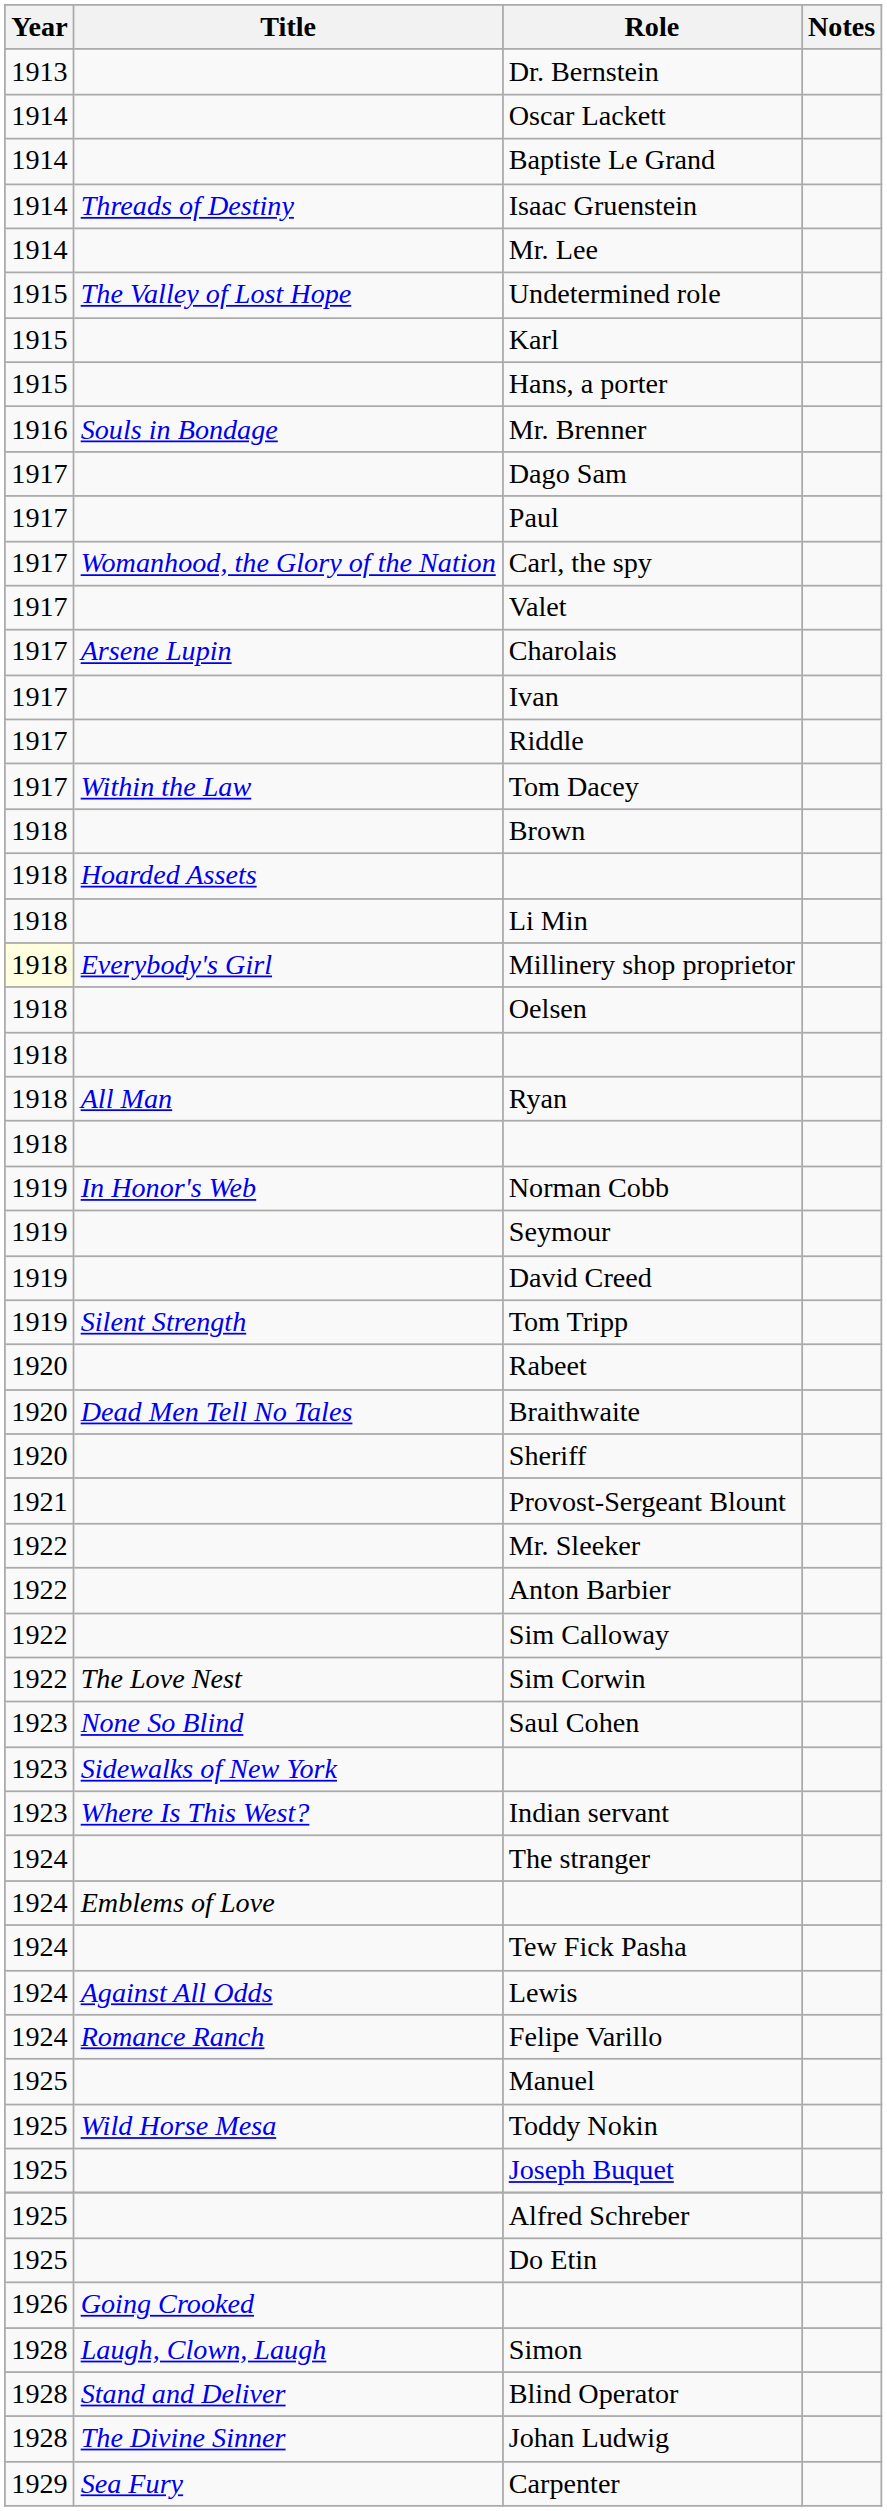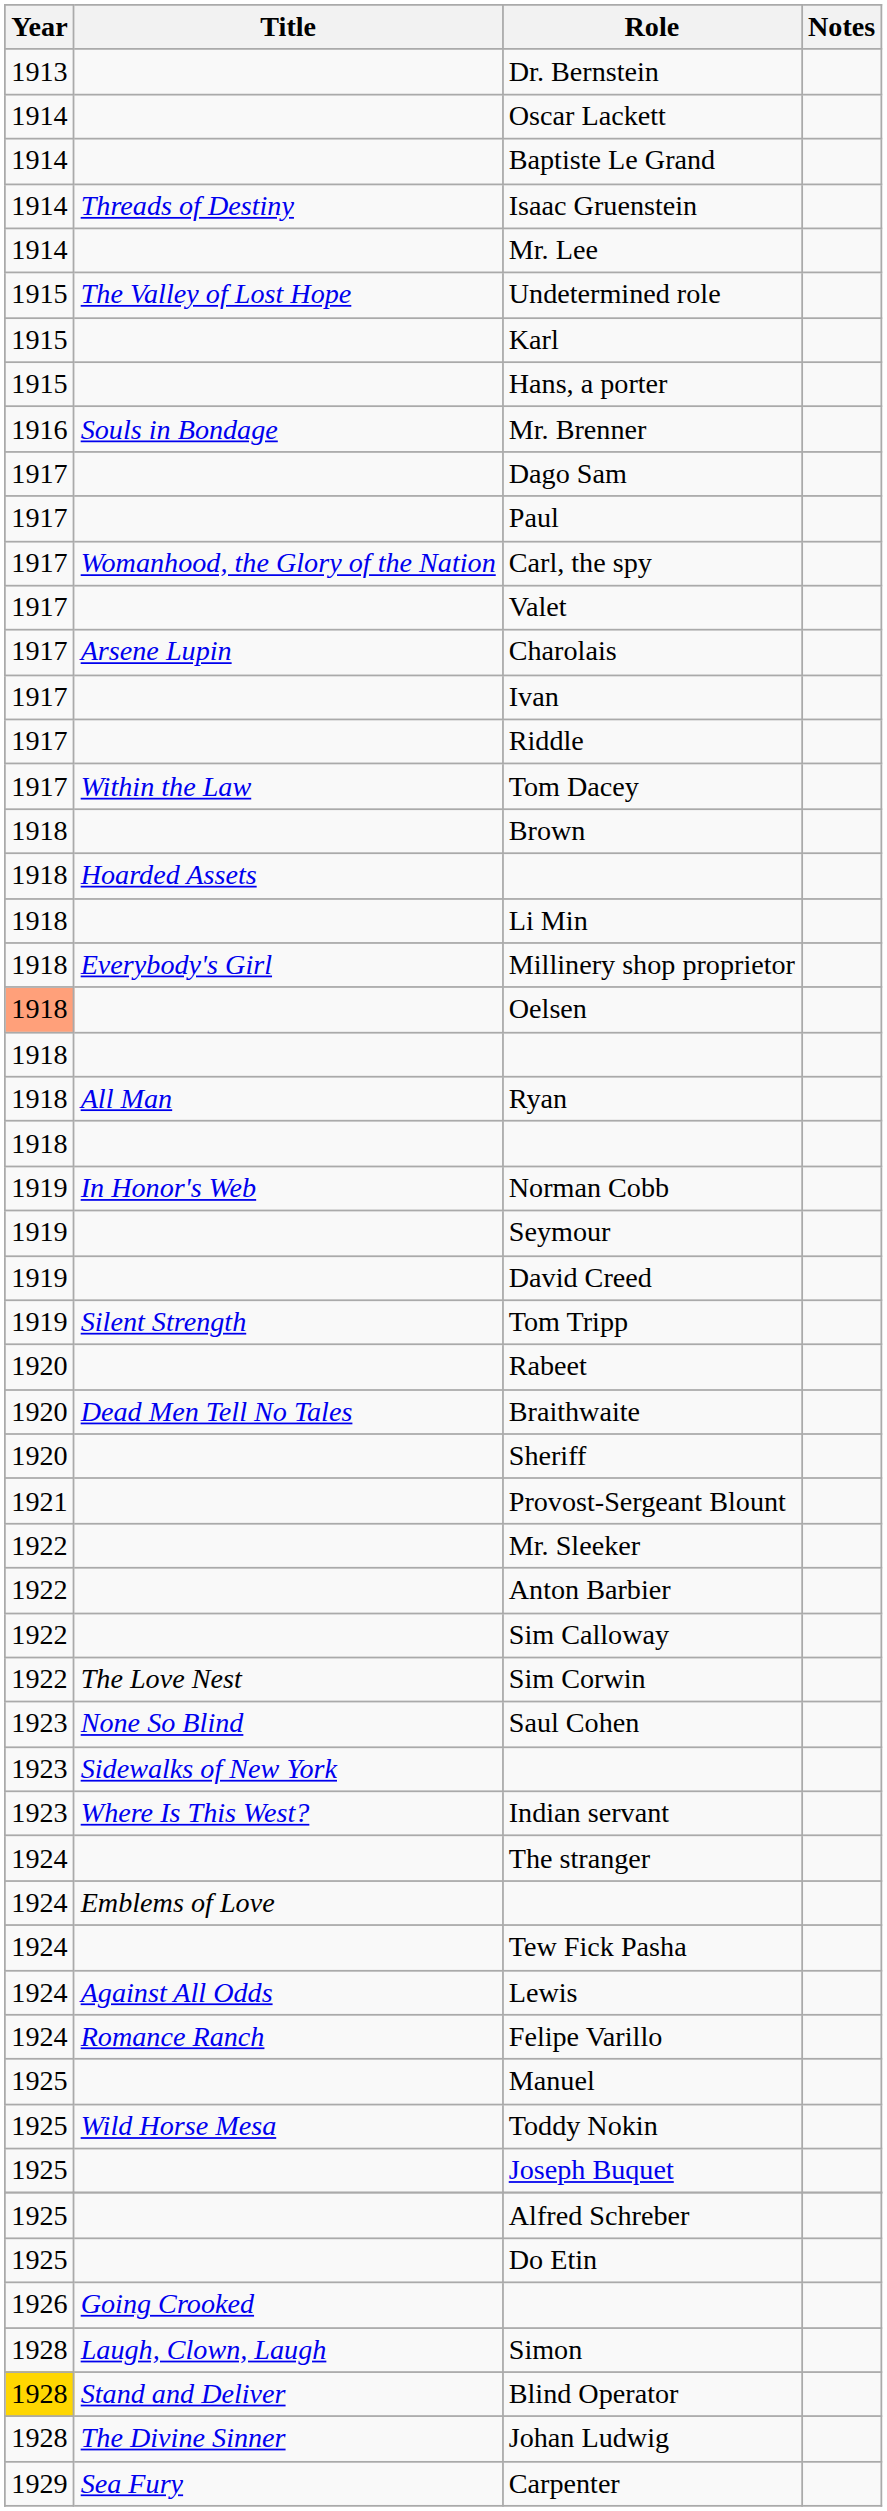(40, 964) lightyellow background -> (40, 964) no background
(40, 1009) no background -> (40, 1009) lightsalmon background
(40, 2393) no background -> (40, 2393) gold background
